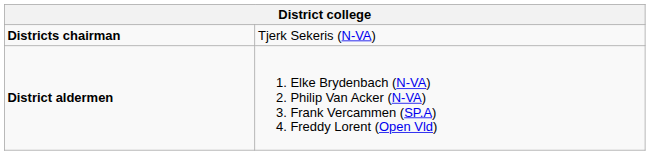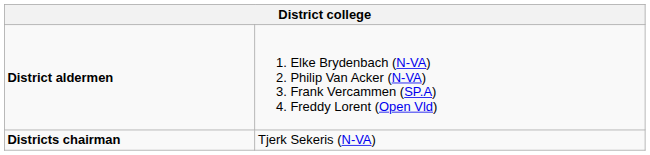rows swapped: (64, 35) <-> (60, 98)
